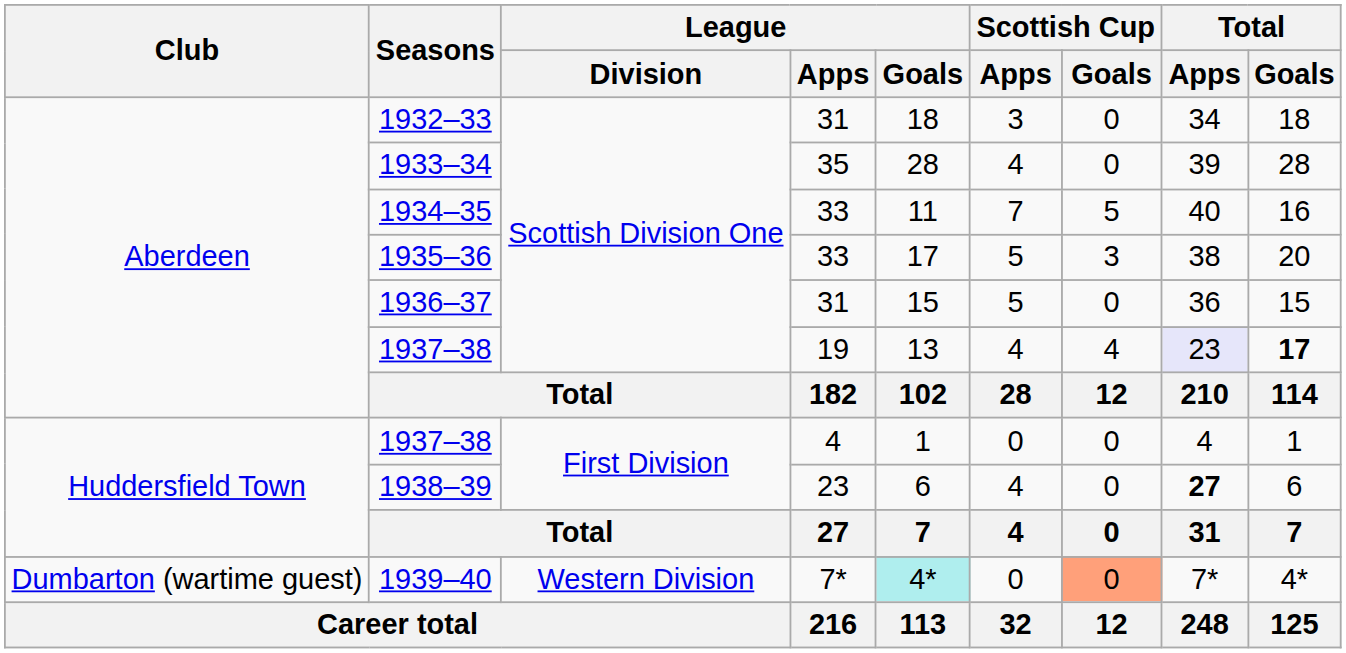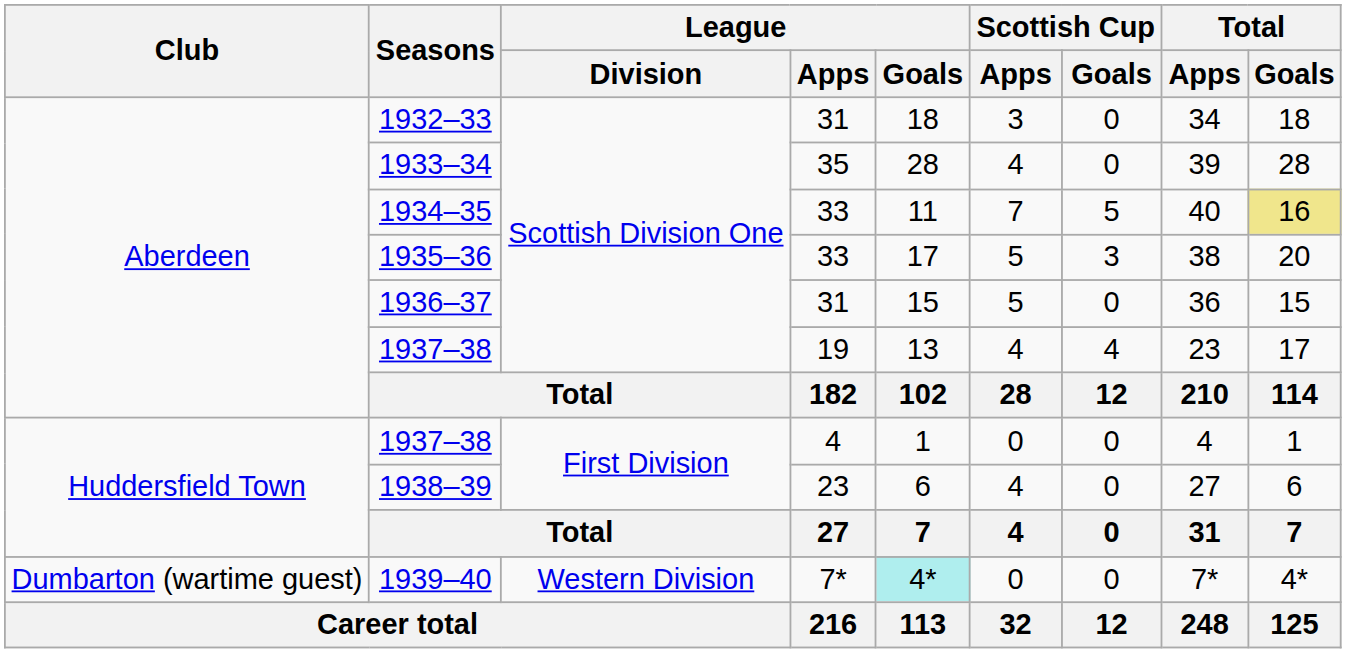(1294, 211) no background -> (1294, 211) khaki background
(1205, 348) lavender background -> (1205, 348) no background
(1294, 348) bold -> (1294, 348) normal
(1205, 486) bold -> (1205, 486) normal
(1112, 578) lightsalmon background -> (1112, 578) no background
